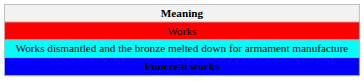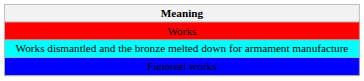(182, 66) bold -> (182, 66) normal
